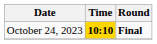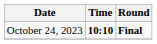(100, 30) gold background -> (100, 30) no background
